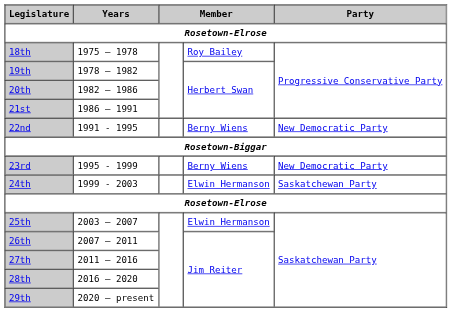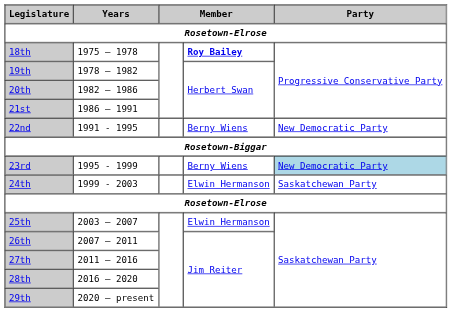(215, 52) normal -> (215, 52) bold
(333, 165) no background -> (333, 165) lightblue background
